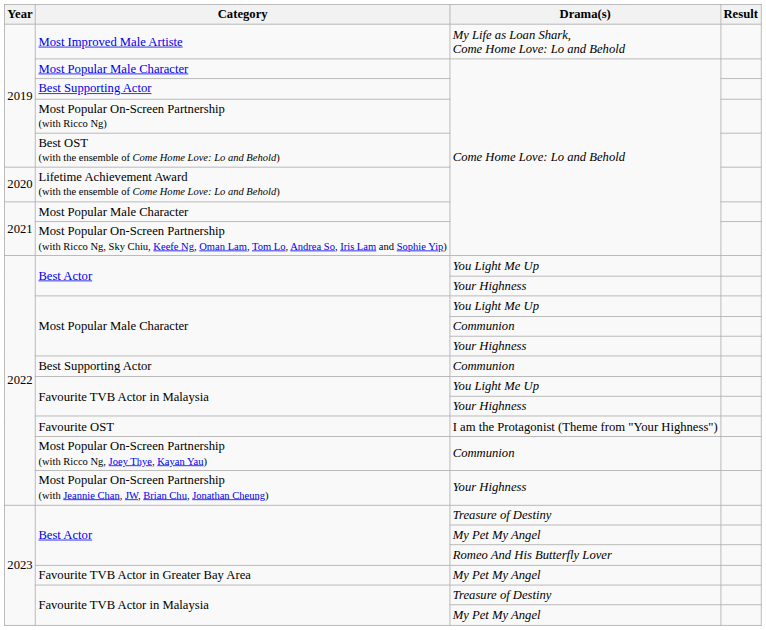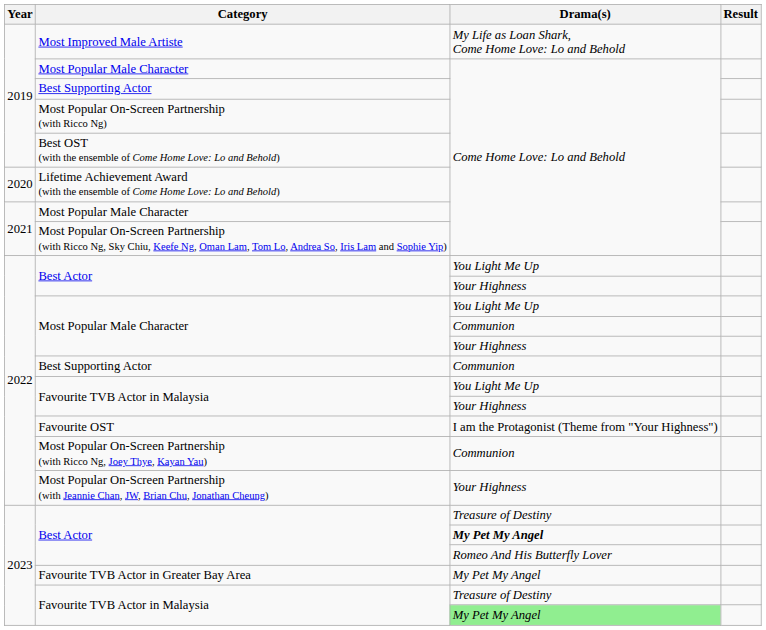(497, 535) normal -> (498, 535) bold
(497, 615) no background -> (497, 615) lightgreen background
